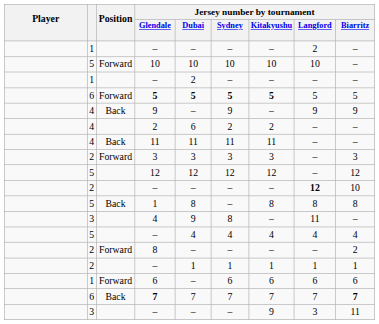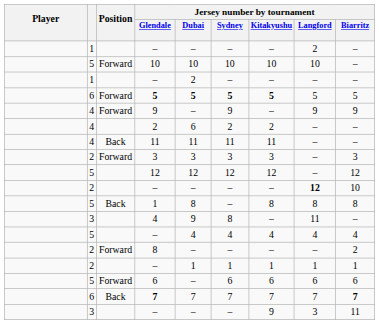(116, 111) Back -> (116, 111) Forward
(92, 281) 1 -> (92, 281) 5
